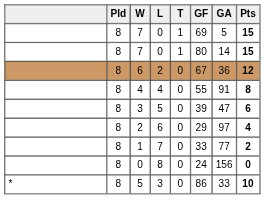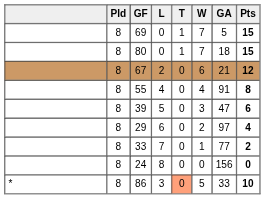columns swapped: (140, 14) <-> (201, 14)
(224, 52) 14 -> (224, 52) 18
(224, 70) 36 -> (224, 70) 21
(180, 184) no background -> (182, 184) lightsalmon background
